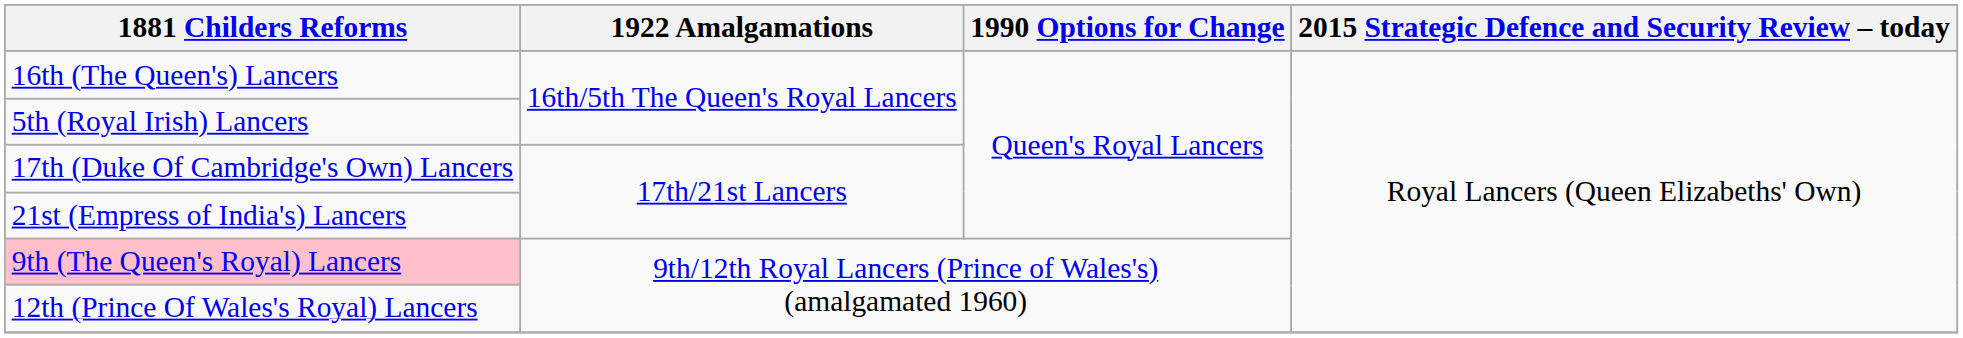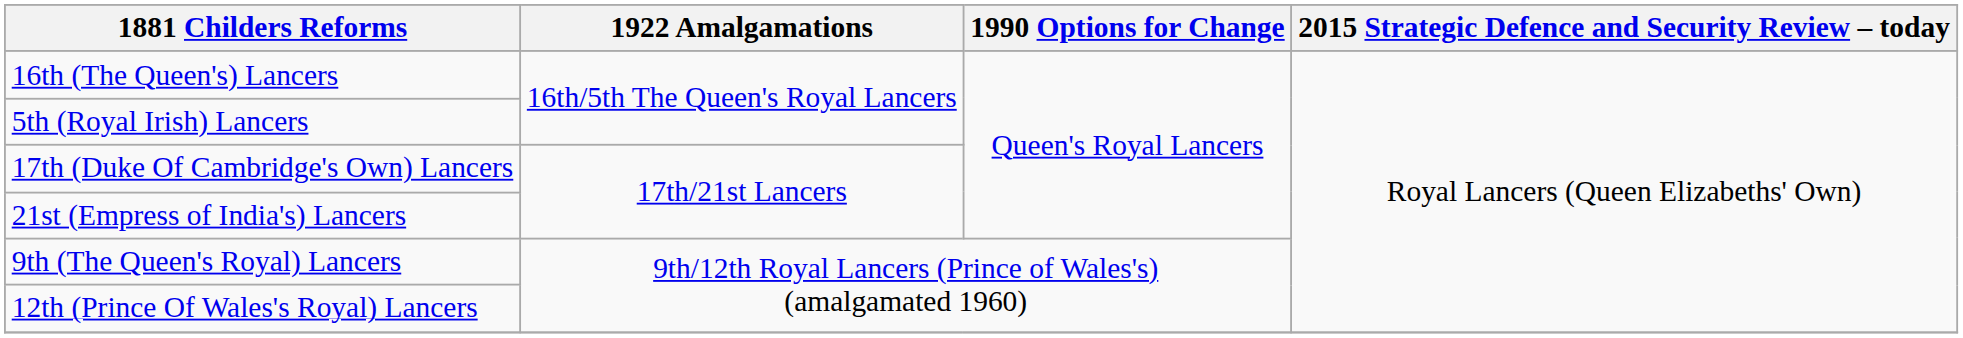(206, 261) pink background -> (206, 261) no background
